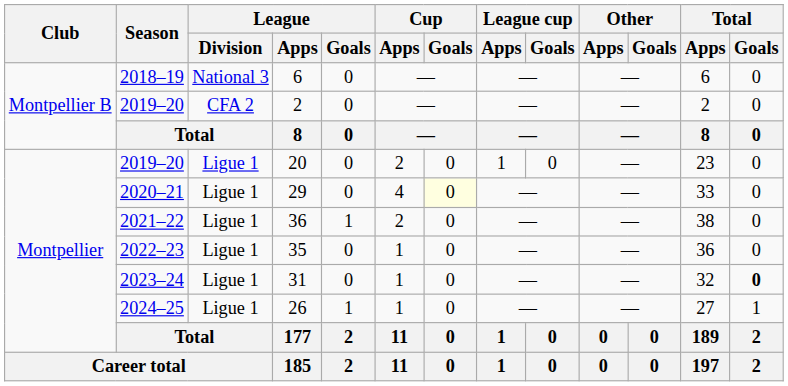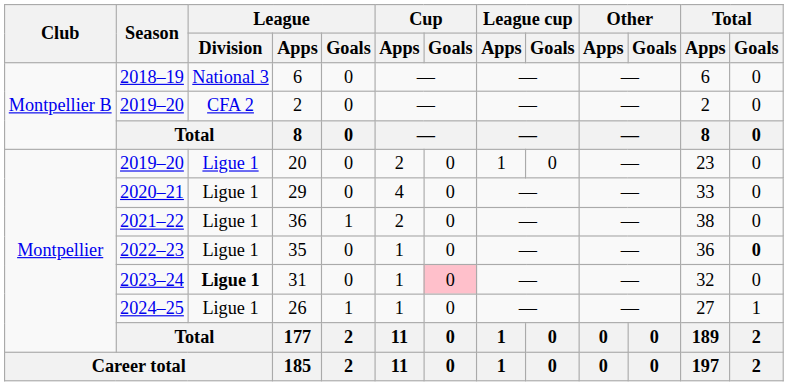(450, 192) lightyellow background -> (450, 192) no background
(756, 250) normal -> (756, 250) bold
(231, 279) normal -> (231, 279) bold
(450, 279) no background -> (450, 279) pink background
(756, 279) bold -> (756, 279) normal
